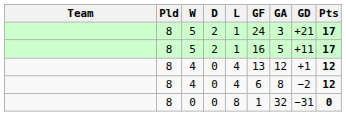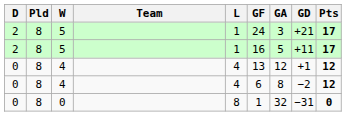columns swapped: (81, 13) <-> (215, 13)
